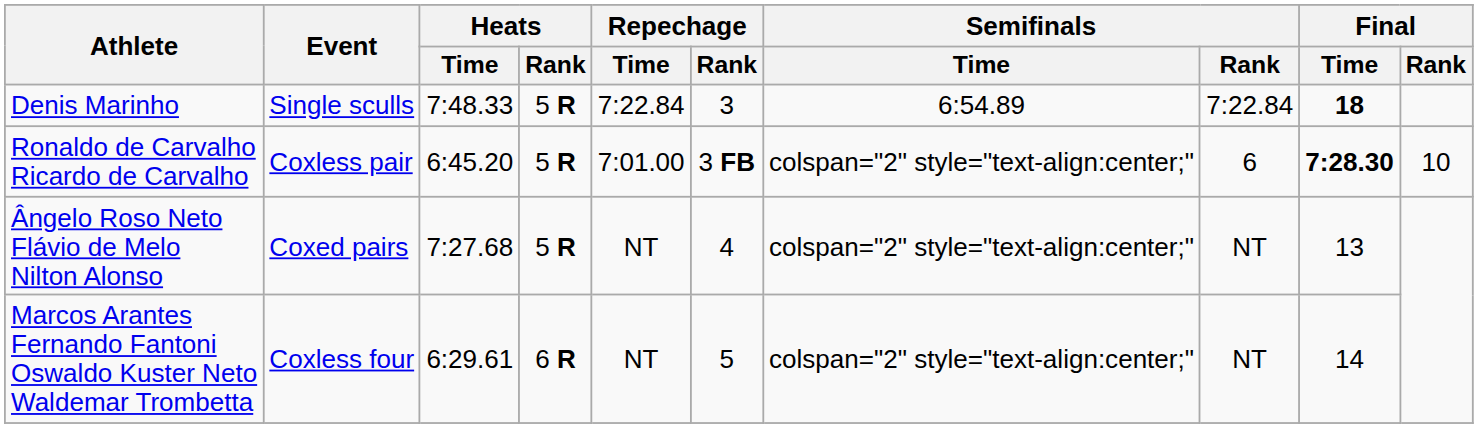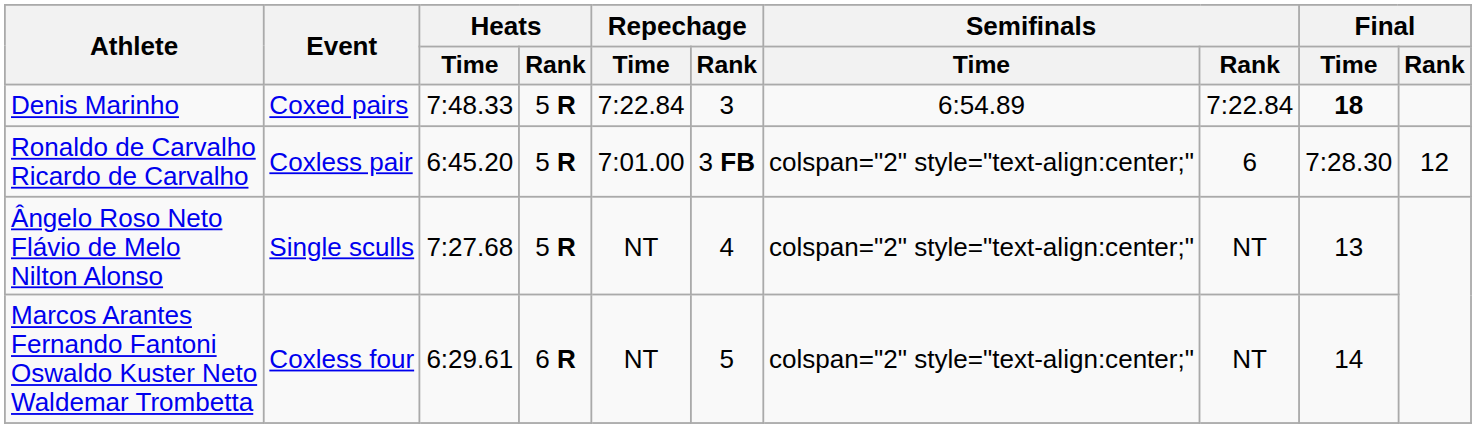(342, 106) Single sculls -> (339, 106) Coxed pairs
(1350, 162) bold -> (1349, 162) normal
(1436, 162) 10 -> (1434, 162) 12
(339, 246) Coxed pairs -> (342, 246) Single sculls
